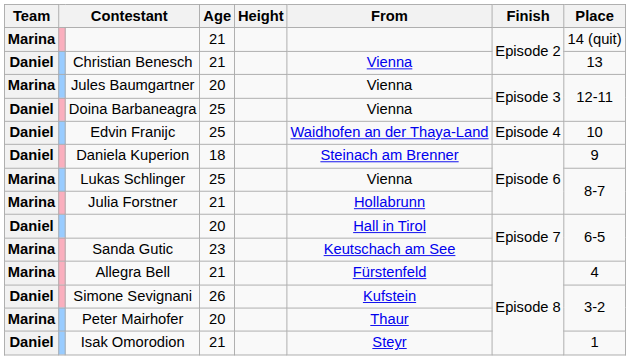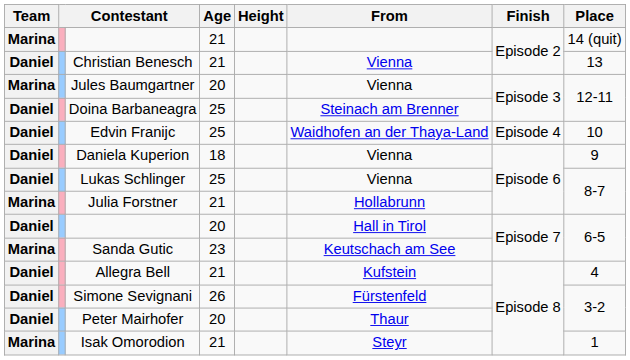(390, 109) Vienna -> (390, 109) Steinach am Brenner
(390, 156) Steinach am Brenner -> (390, 156) Vienna
(32, 179) Marina -> (32, 179) Daniel
(32, 272) Marina -> (32, 272) Daniel
(390, 272) Fürstenfeld -> (390, 272) Kufstein
(390, 296) Kufstein -> (390, 296) Fürstenfeld
(32, 319) Marina -> (32, 319) Daniel
(32, 343) Daniel -> (32, 343) Marina
